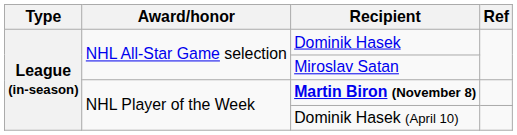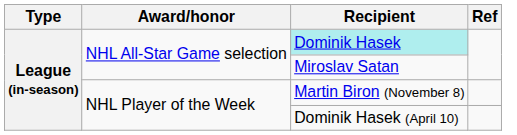(347, 42) no background -> (347, 42) paleturquoise background
(385, 92) bold -> (379, 92) normal
